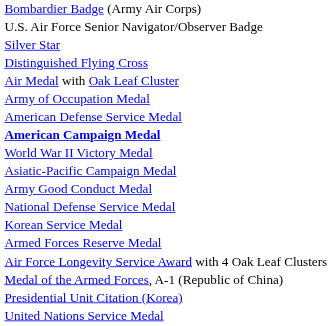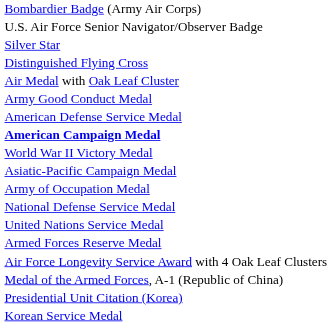(77, 99) Army of Occupation Medal -> (78, 99) Army Good Conduct Medal
(78, 189) Army Good Conduct Medal -> (77, 189) Army of Occupation Medal
(63, 225) Korean Service Medal -> (84, 225) United Nations Service Medal
(84, 315) United Nations Service Medal -> (63, 315) Korean Service Medal
